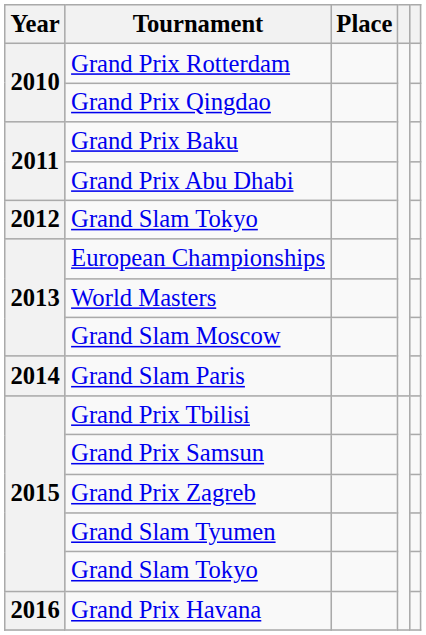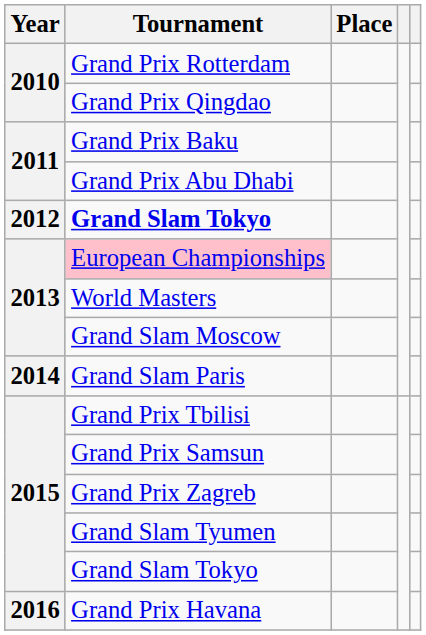(164, 219) normal -> (171, 219) bold
(198, 258) no background -> (198, 258) pink background
